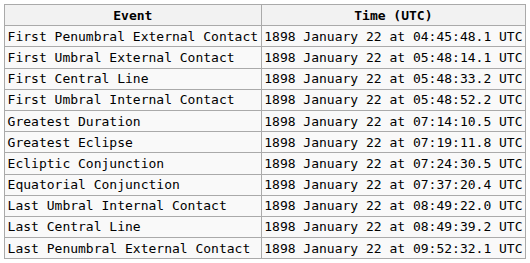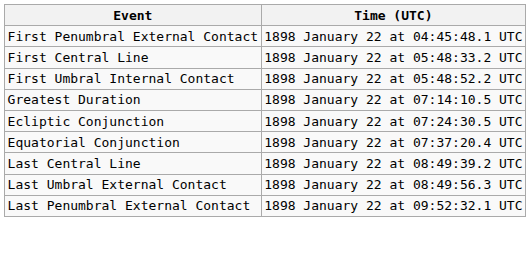- row: (121, 57)
- row: (70, 142)
- row: (117, 206)
+ row: (117, 185)
